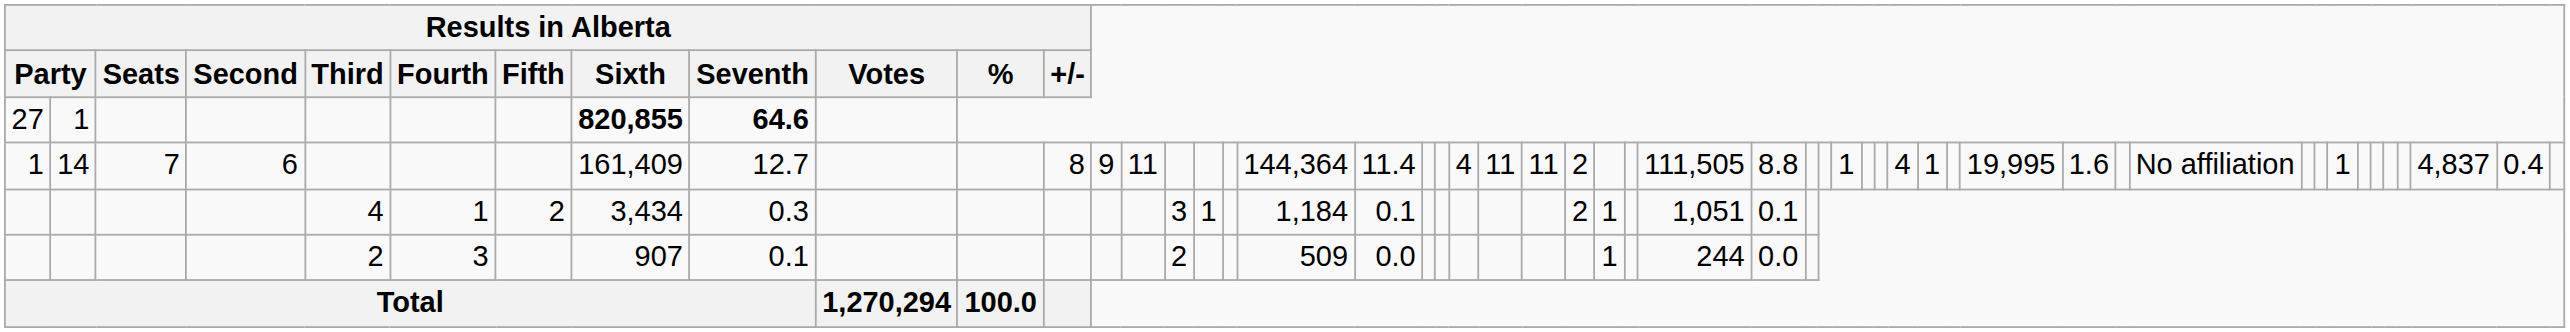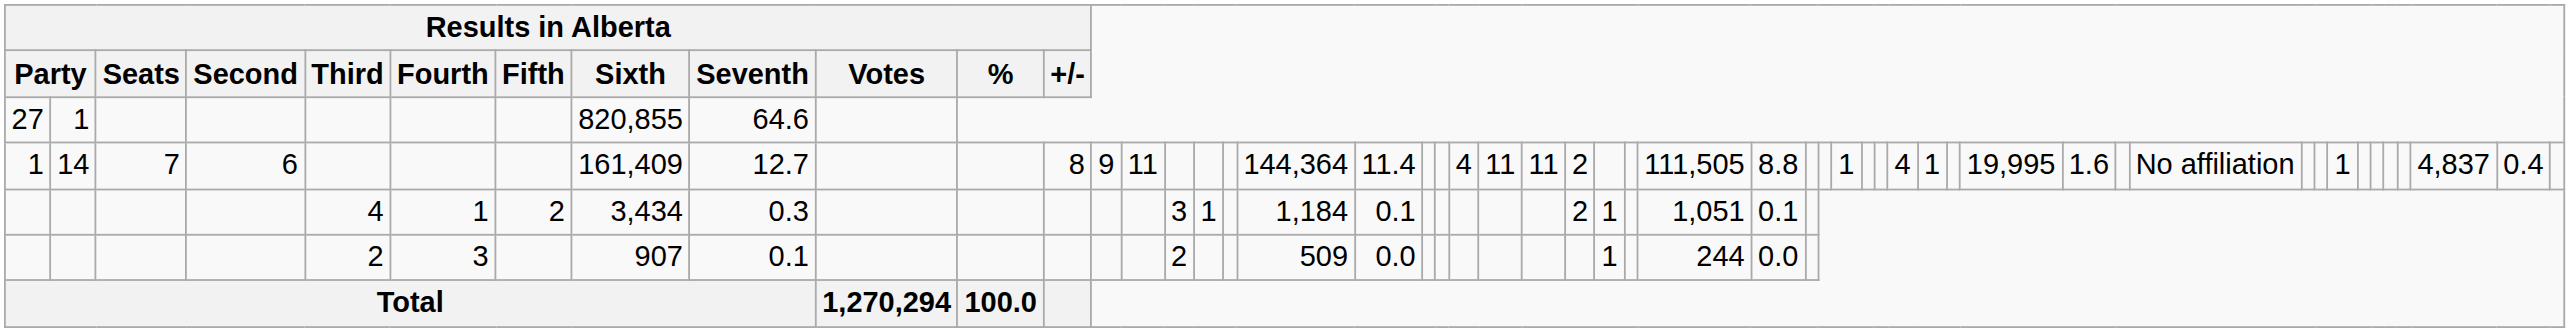(631, 119) bold -> (631, 119) normal
(781, 119) bold -> (781, 119) normal
